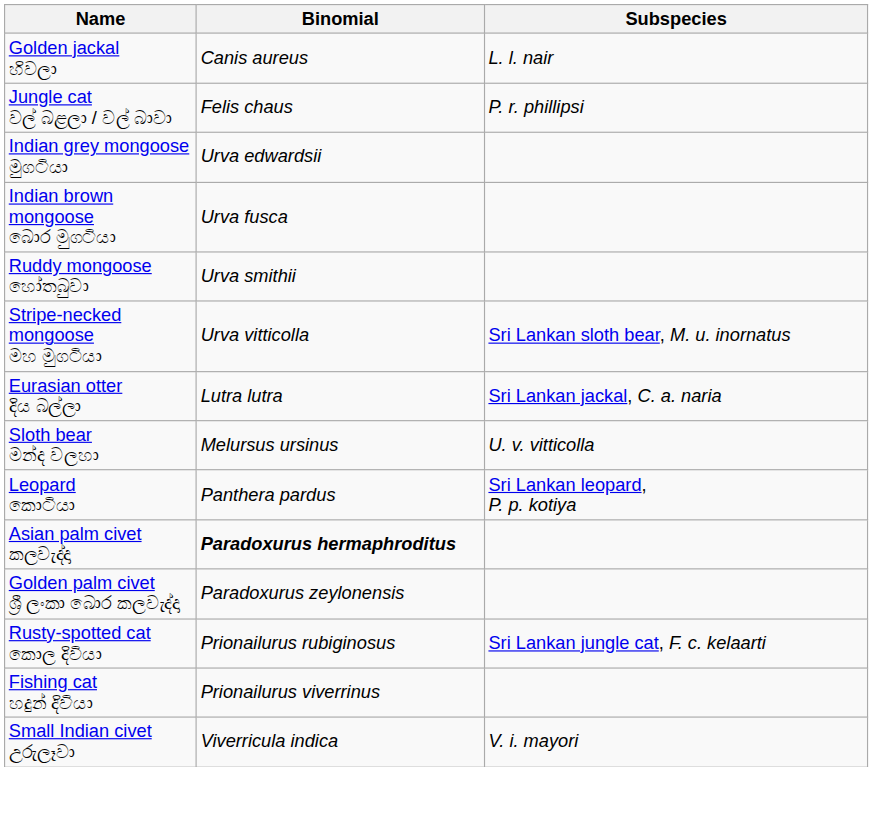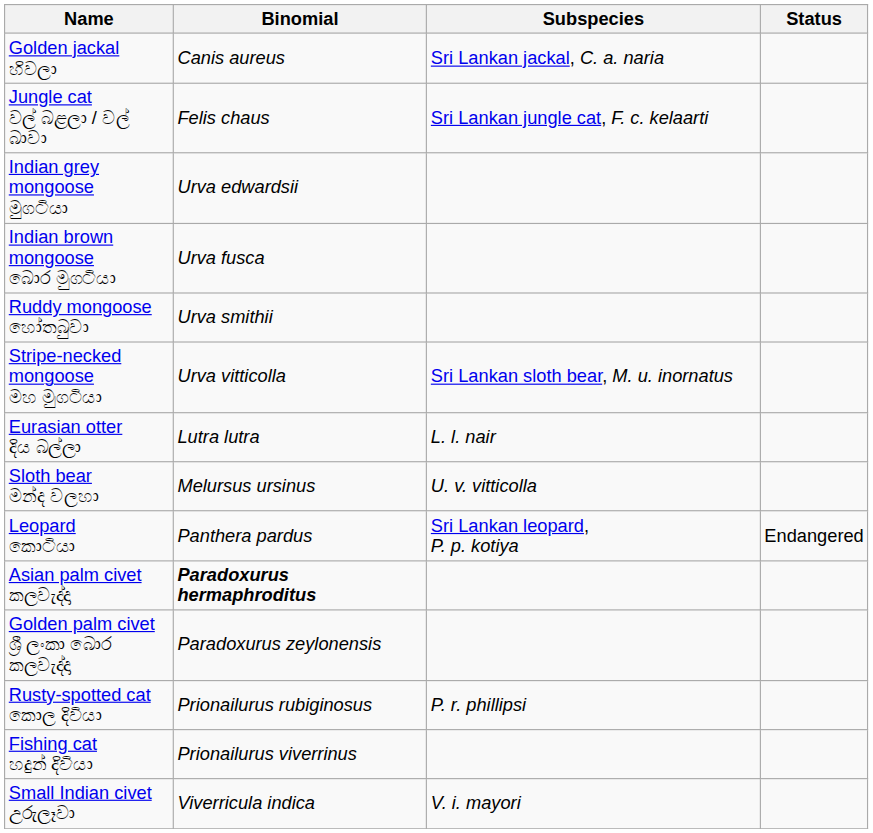+ column: (814, 18)
(521, 58) L. l. nair -> (547, 58) Sri Lankan jackal, C. a. naria
(536, 107) P. r. phillipsi -> (570, 117) Sri Lankan jungle cat, F. c. kelaarti
(605, 395) Sri Lankan jackal, C. a. naria -> (463, 436) L. l. nair
(627, 643) Sri Lankan jungle cat, F. c. kelaarti -> (478, 704) P. r. phillipsi
